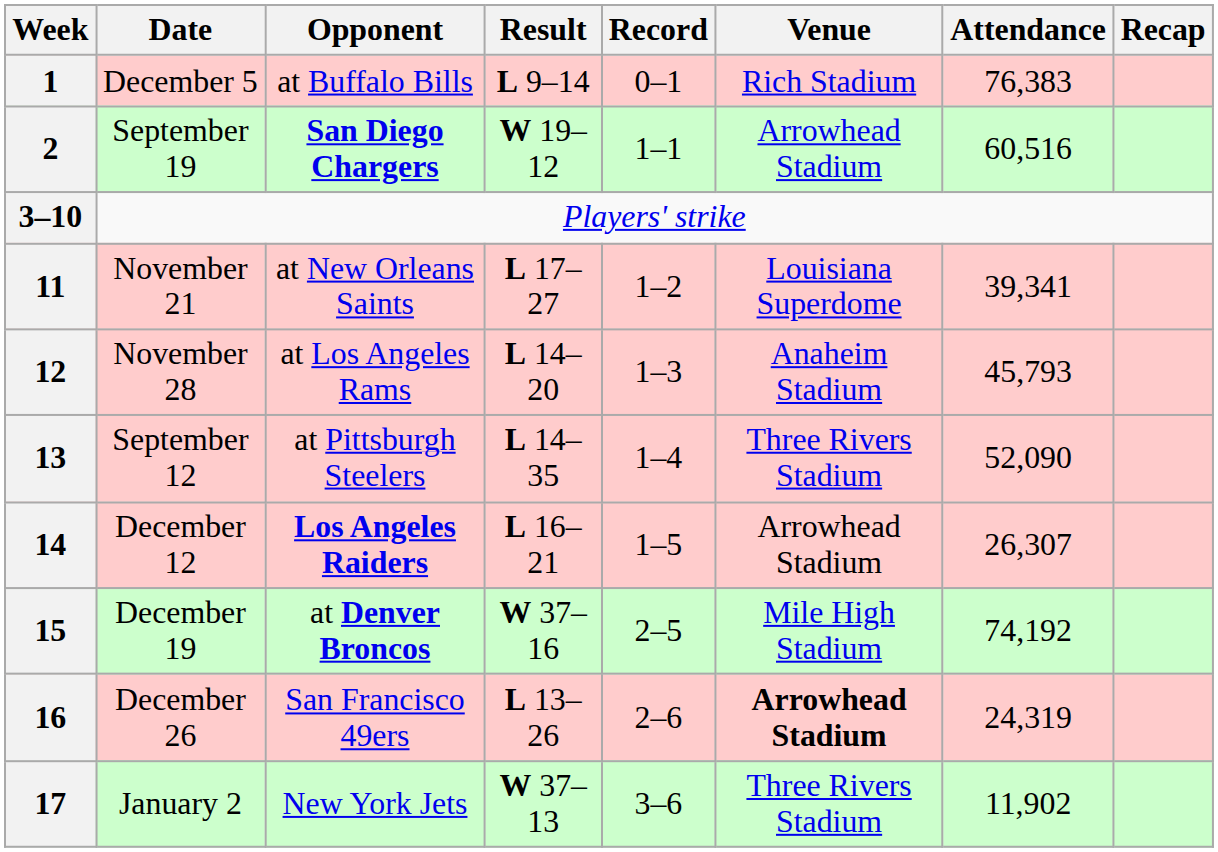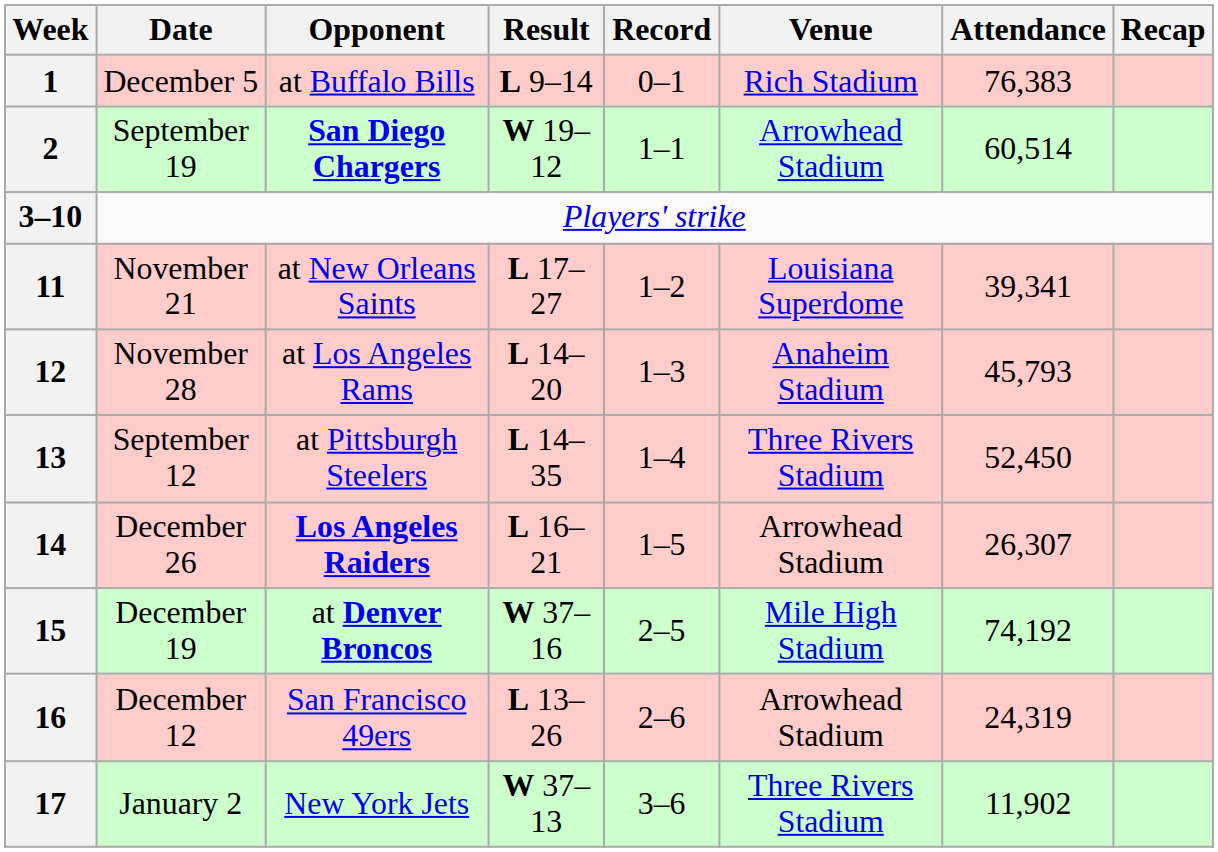(1028, 148) 60,516 -> (1028, 148) 60,514
(1028, 458) 52,090 -> (1028, 458) 52,450
(180, 544) December 12 -> (181, 544) December 26
(180, 717) December 26 -> (181, 717) December 12
(829, 717) bold -> (831, 717) normal
